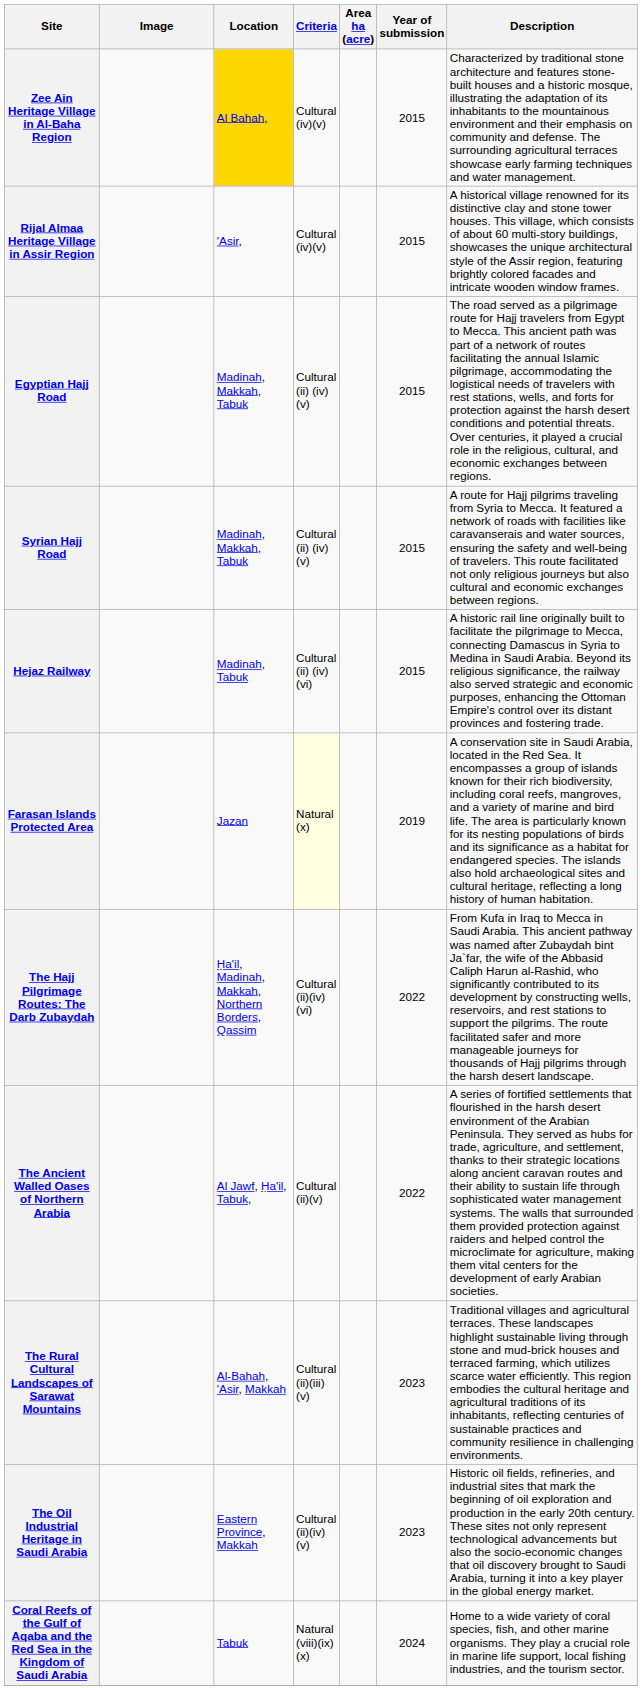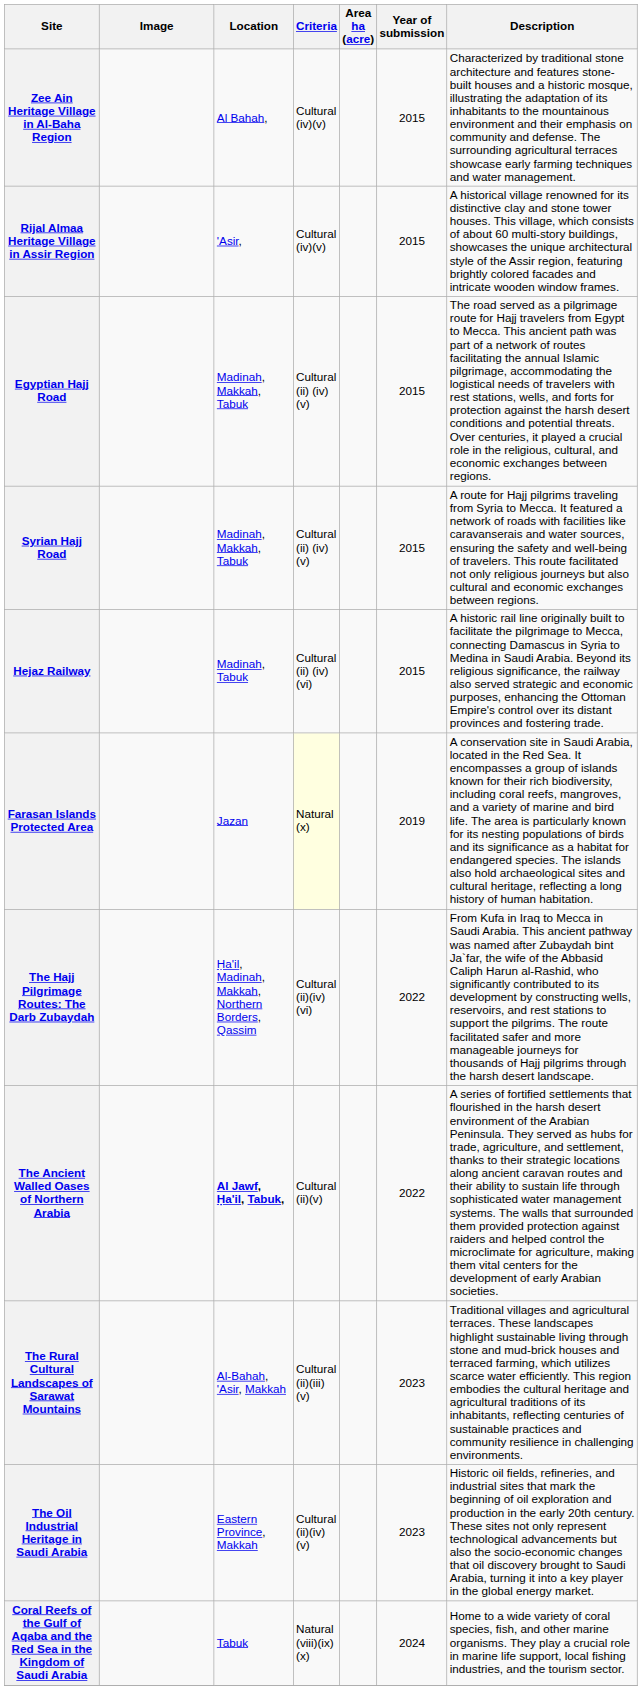(242, 117) gold background -> (242, 117) no background
(252, 1193) normal -> (251, 1193) bold
